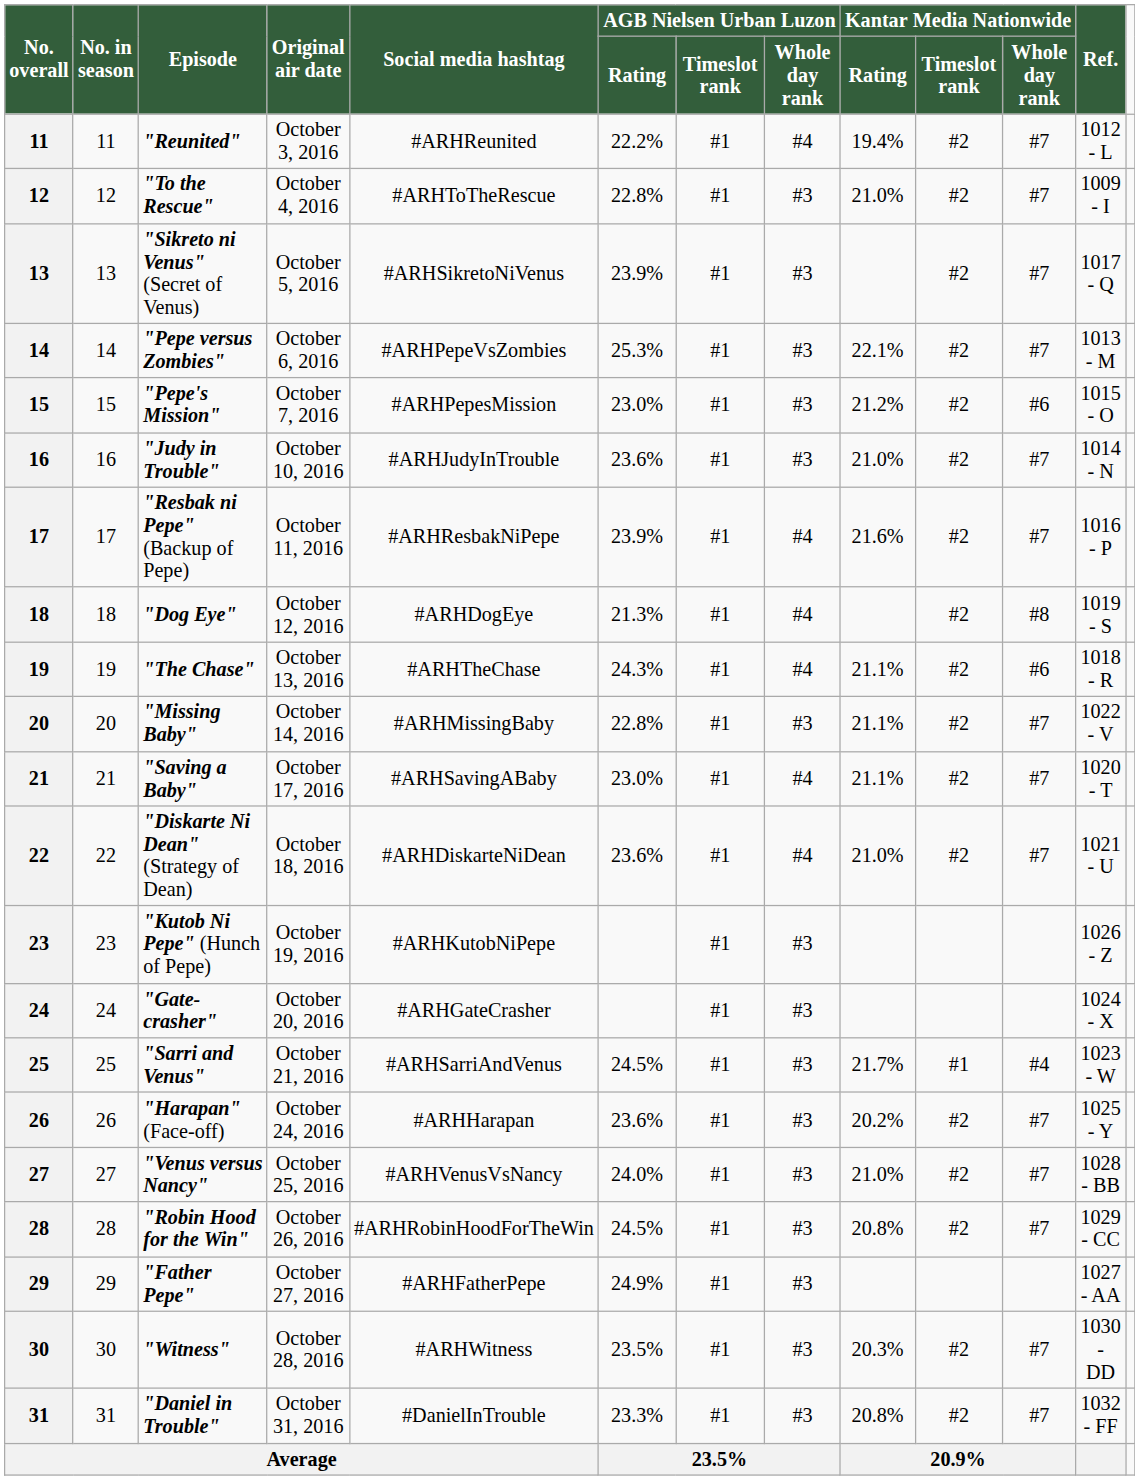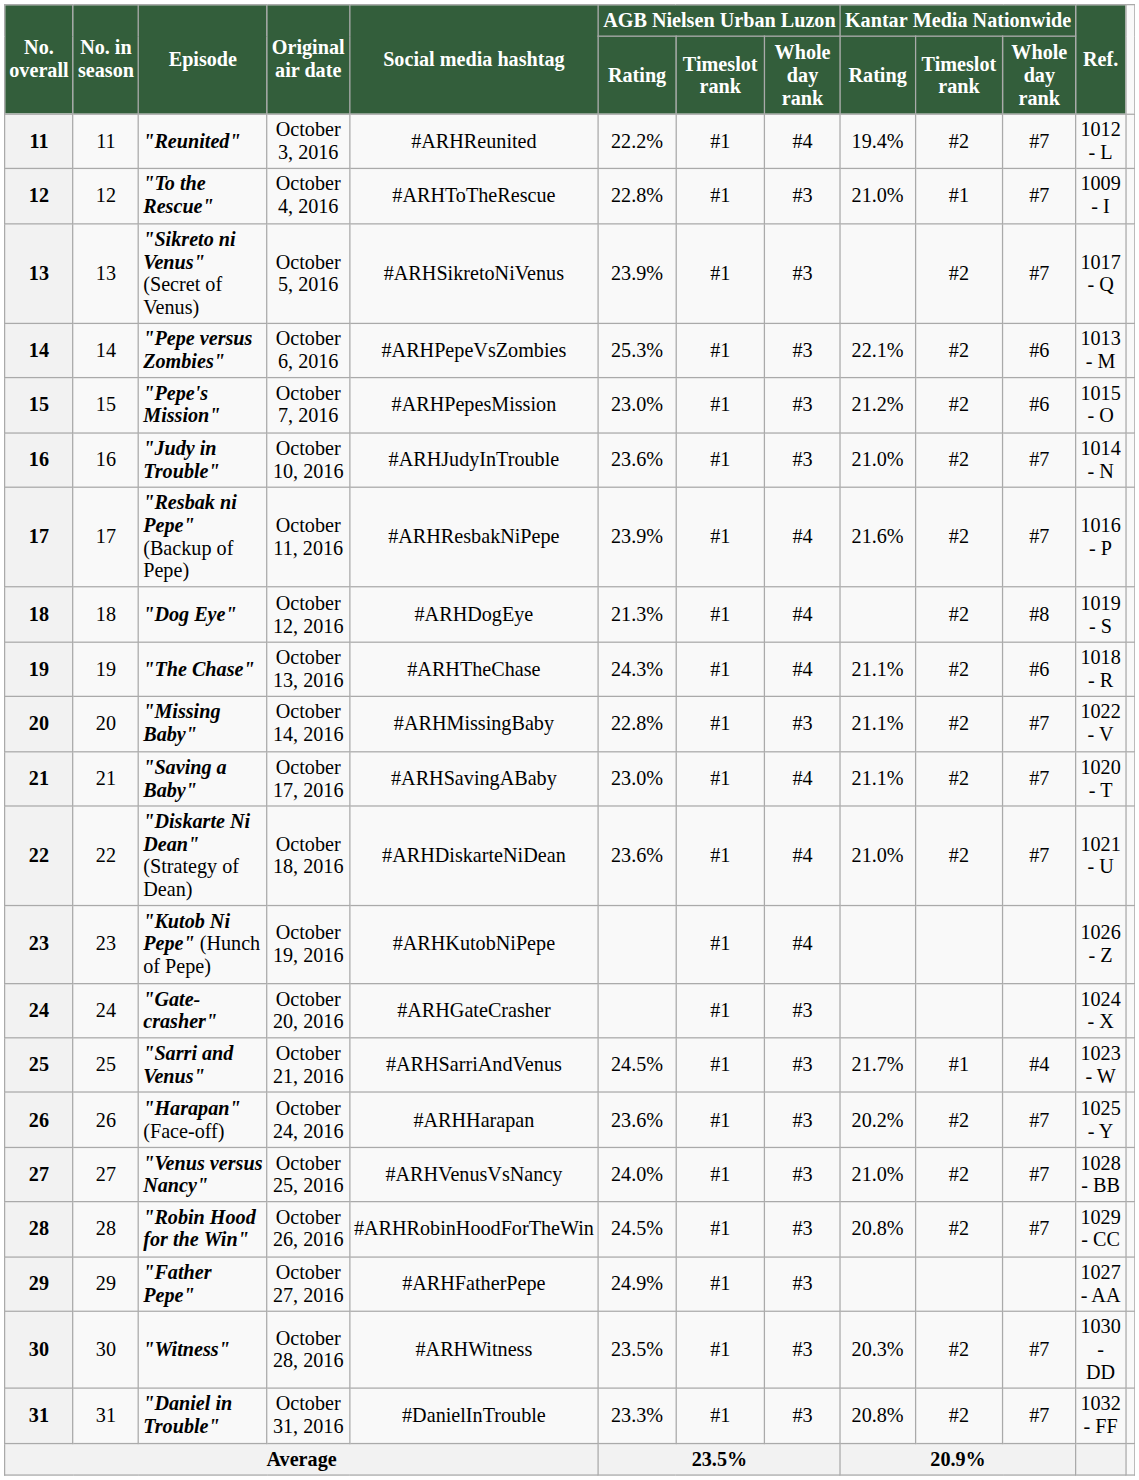(959, 195) #2 -> (959, 195) #1
(1039, 350) #7 -> (1039, 350) #6
(803, 944) #3 -> (803, 944) #4
